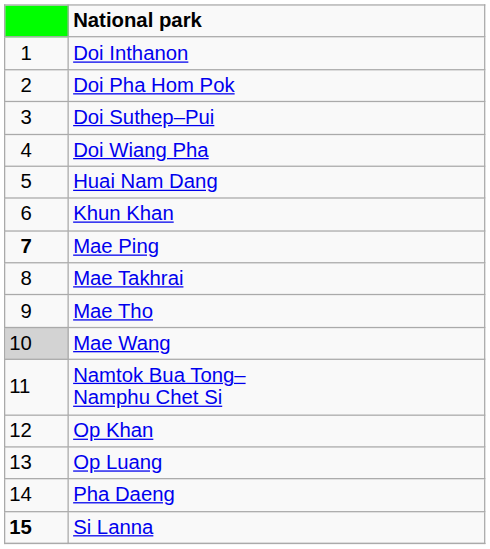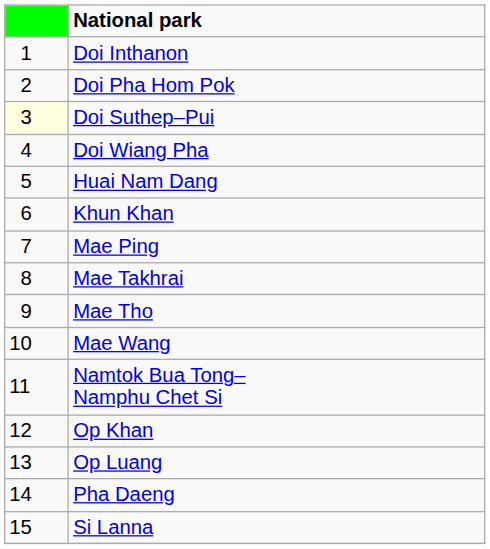(21, 117) no background -> (21, 117) lightyellow background
(21, 246) bold -> (21, 246) normal
(21, 343) lightgrey background -> (21, 343) no background
(21, 527) bold -> (21, 527) normal
